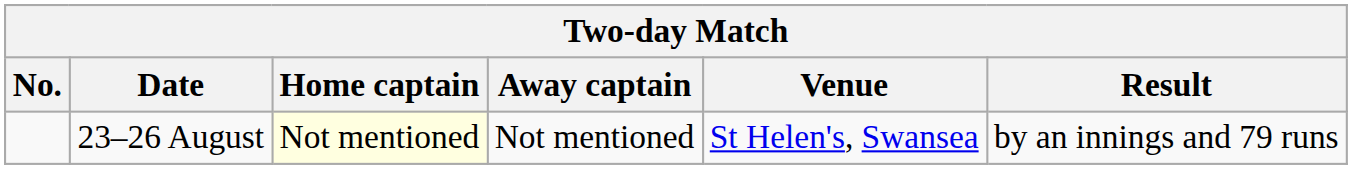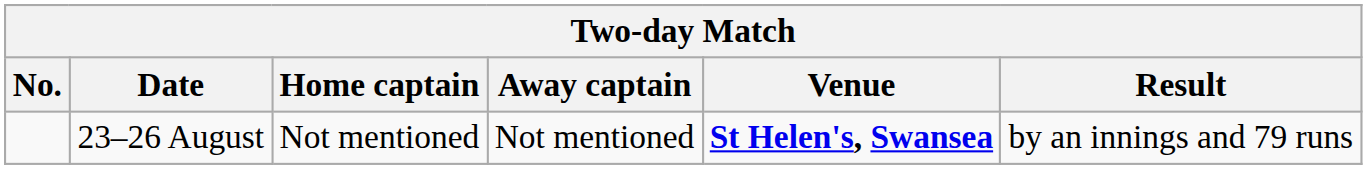(379, 137) lightyellow background -> (379, 137) no background
(844, 137) normal -> (851, 137) bold
